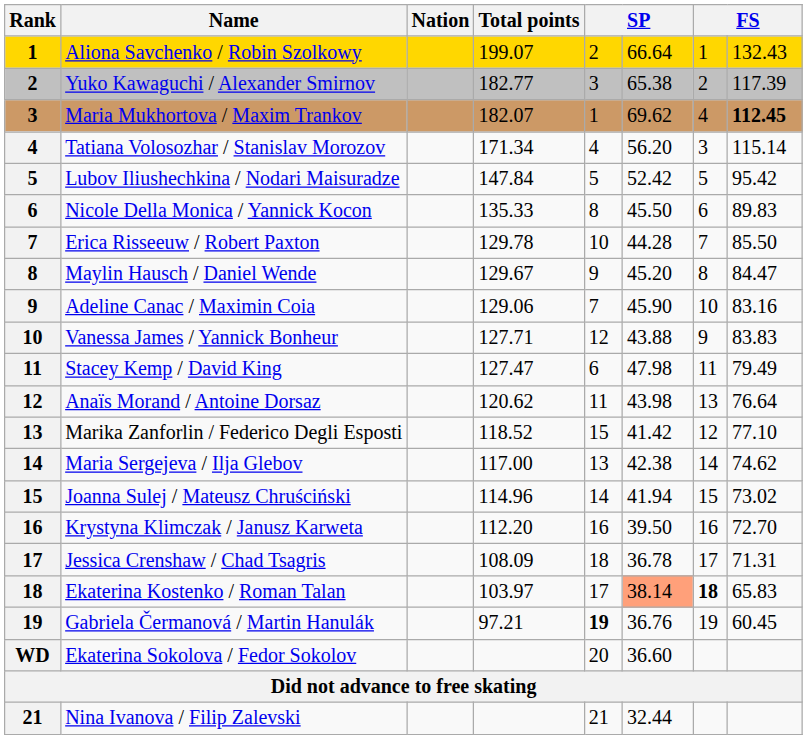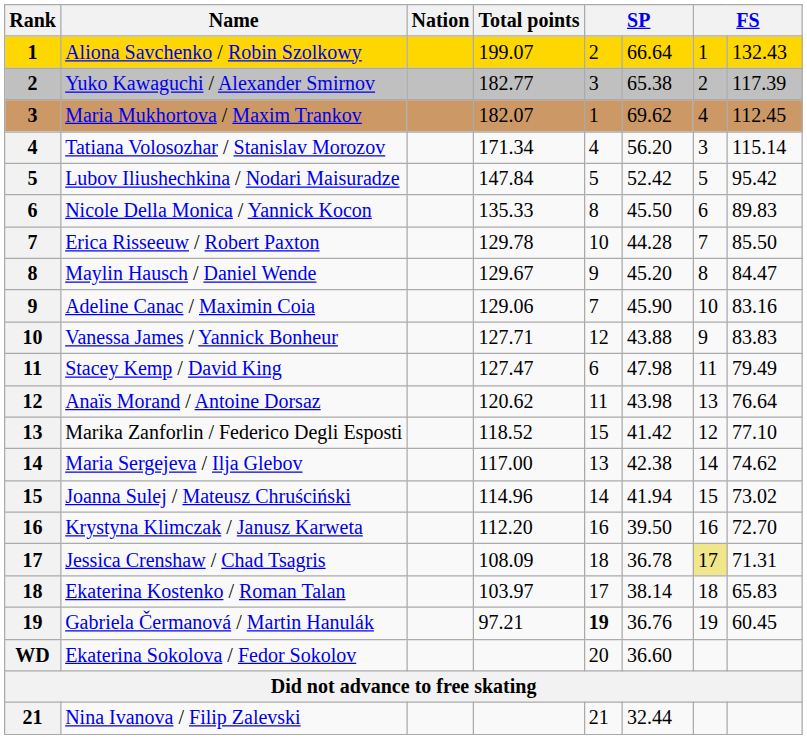(759, 115) bold -> (759, 115) normal
(708, 559) no background -> (708, 559) khaki background
(649, 591) lightsalmon background -> (649, 591) no background
(708, 591) bold -> (708, 591) normal
